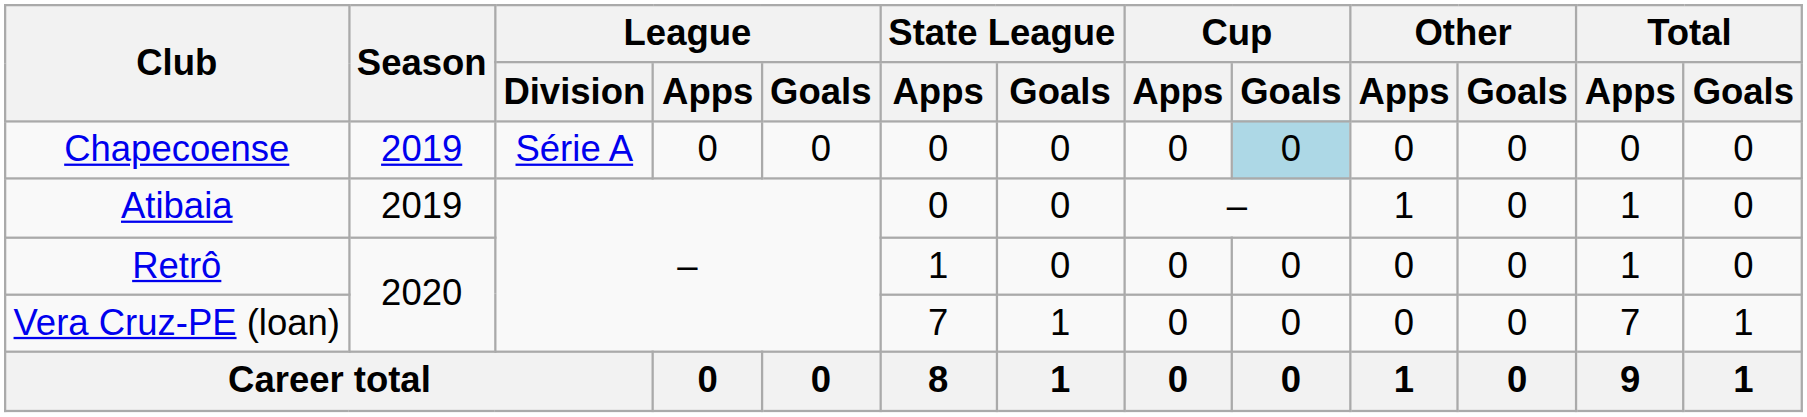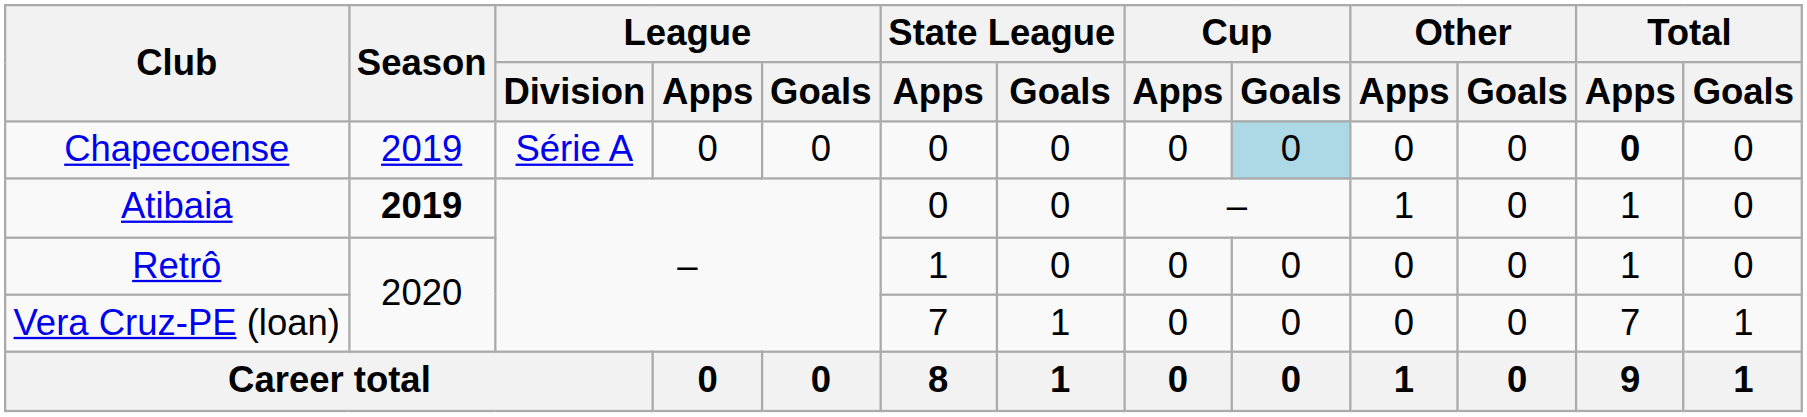(1630, 149) normal -> (1630, 149) bold
(422, 206) normal -> (422, 206) bold
